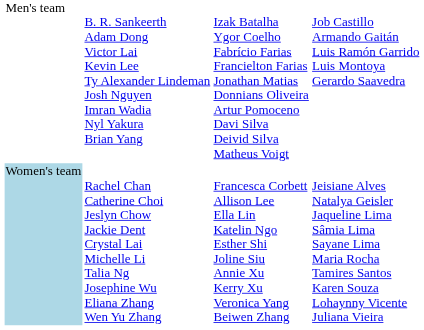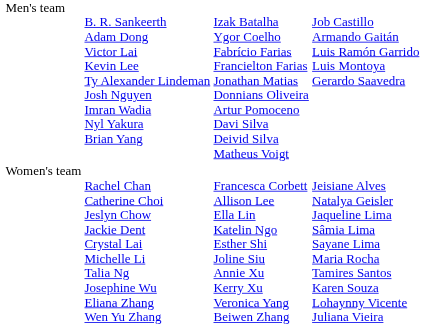(43, 171) lightblue background -> (43, 171) no background
